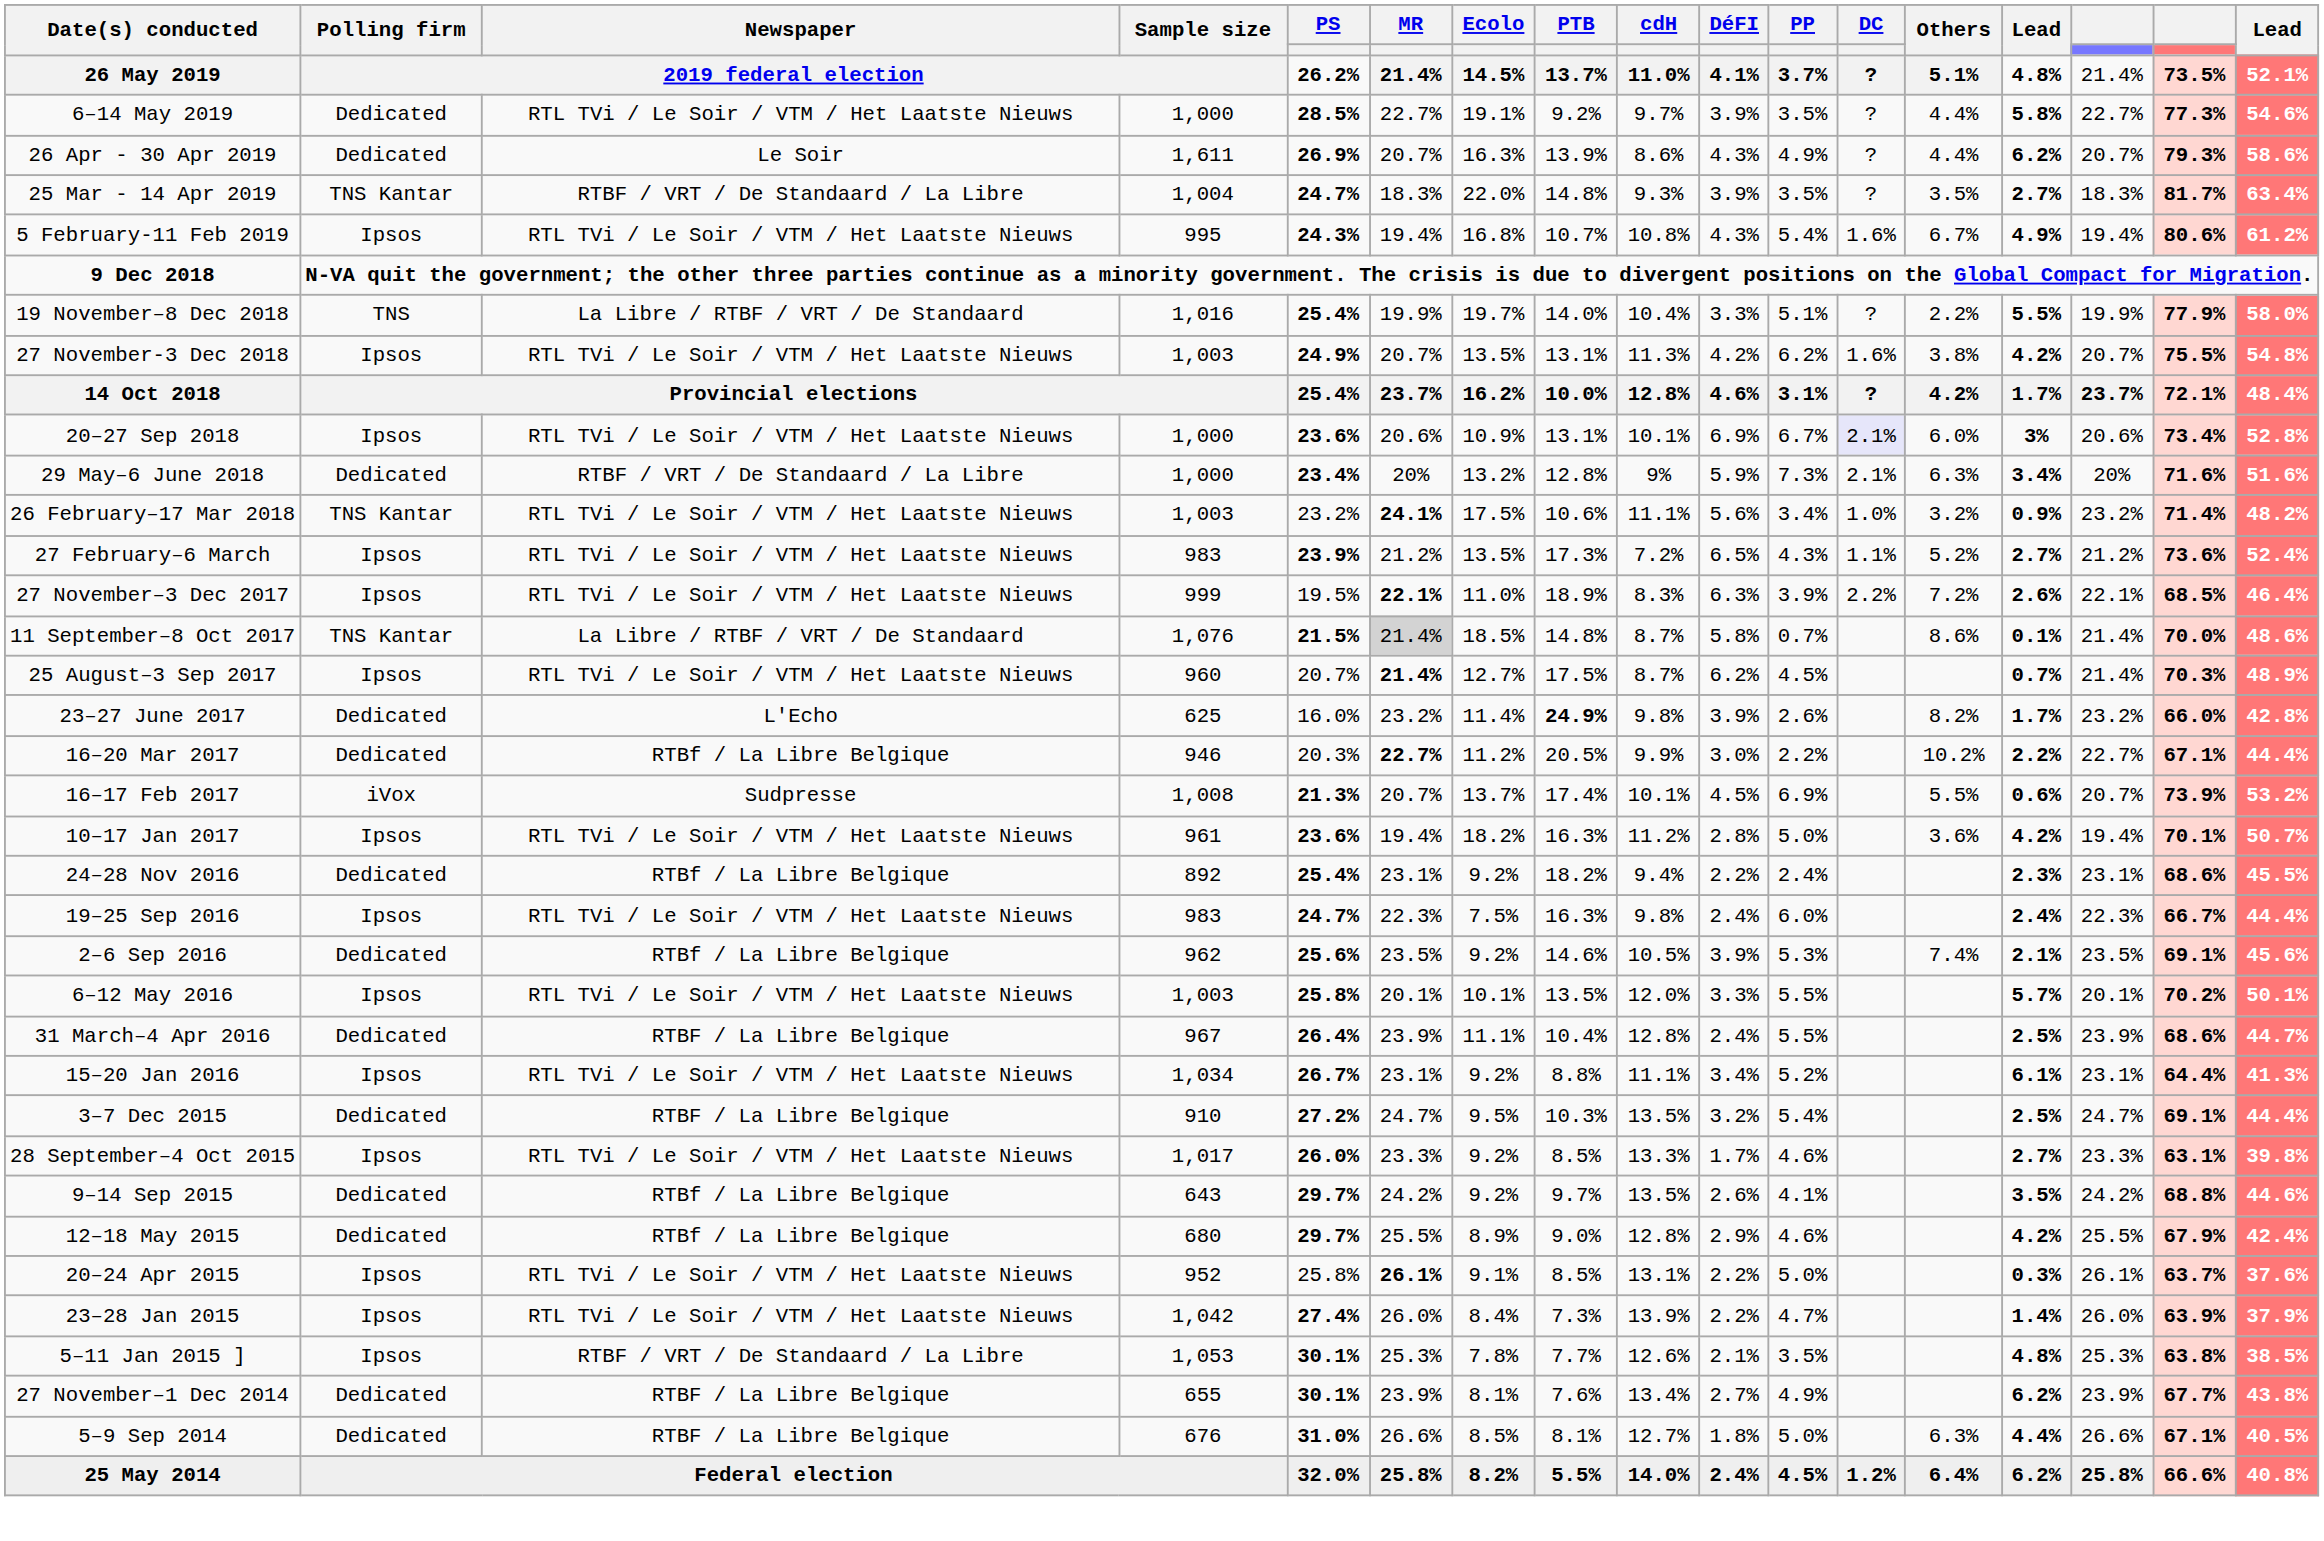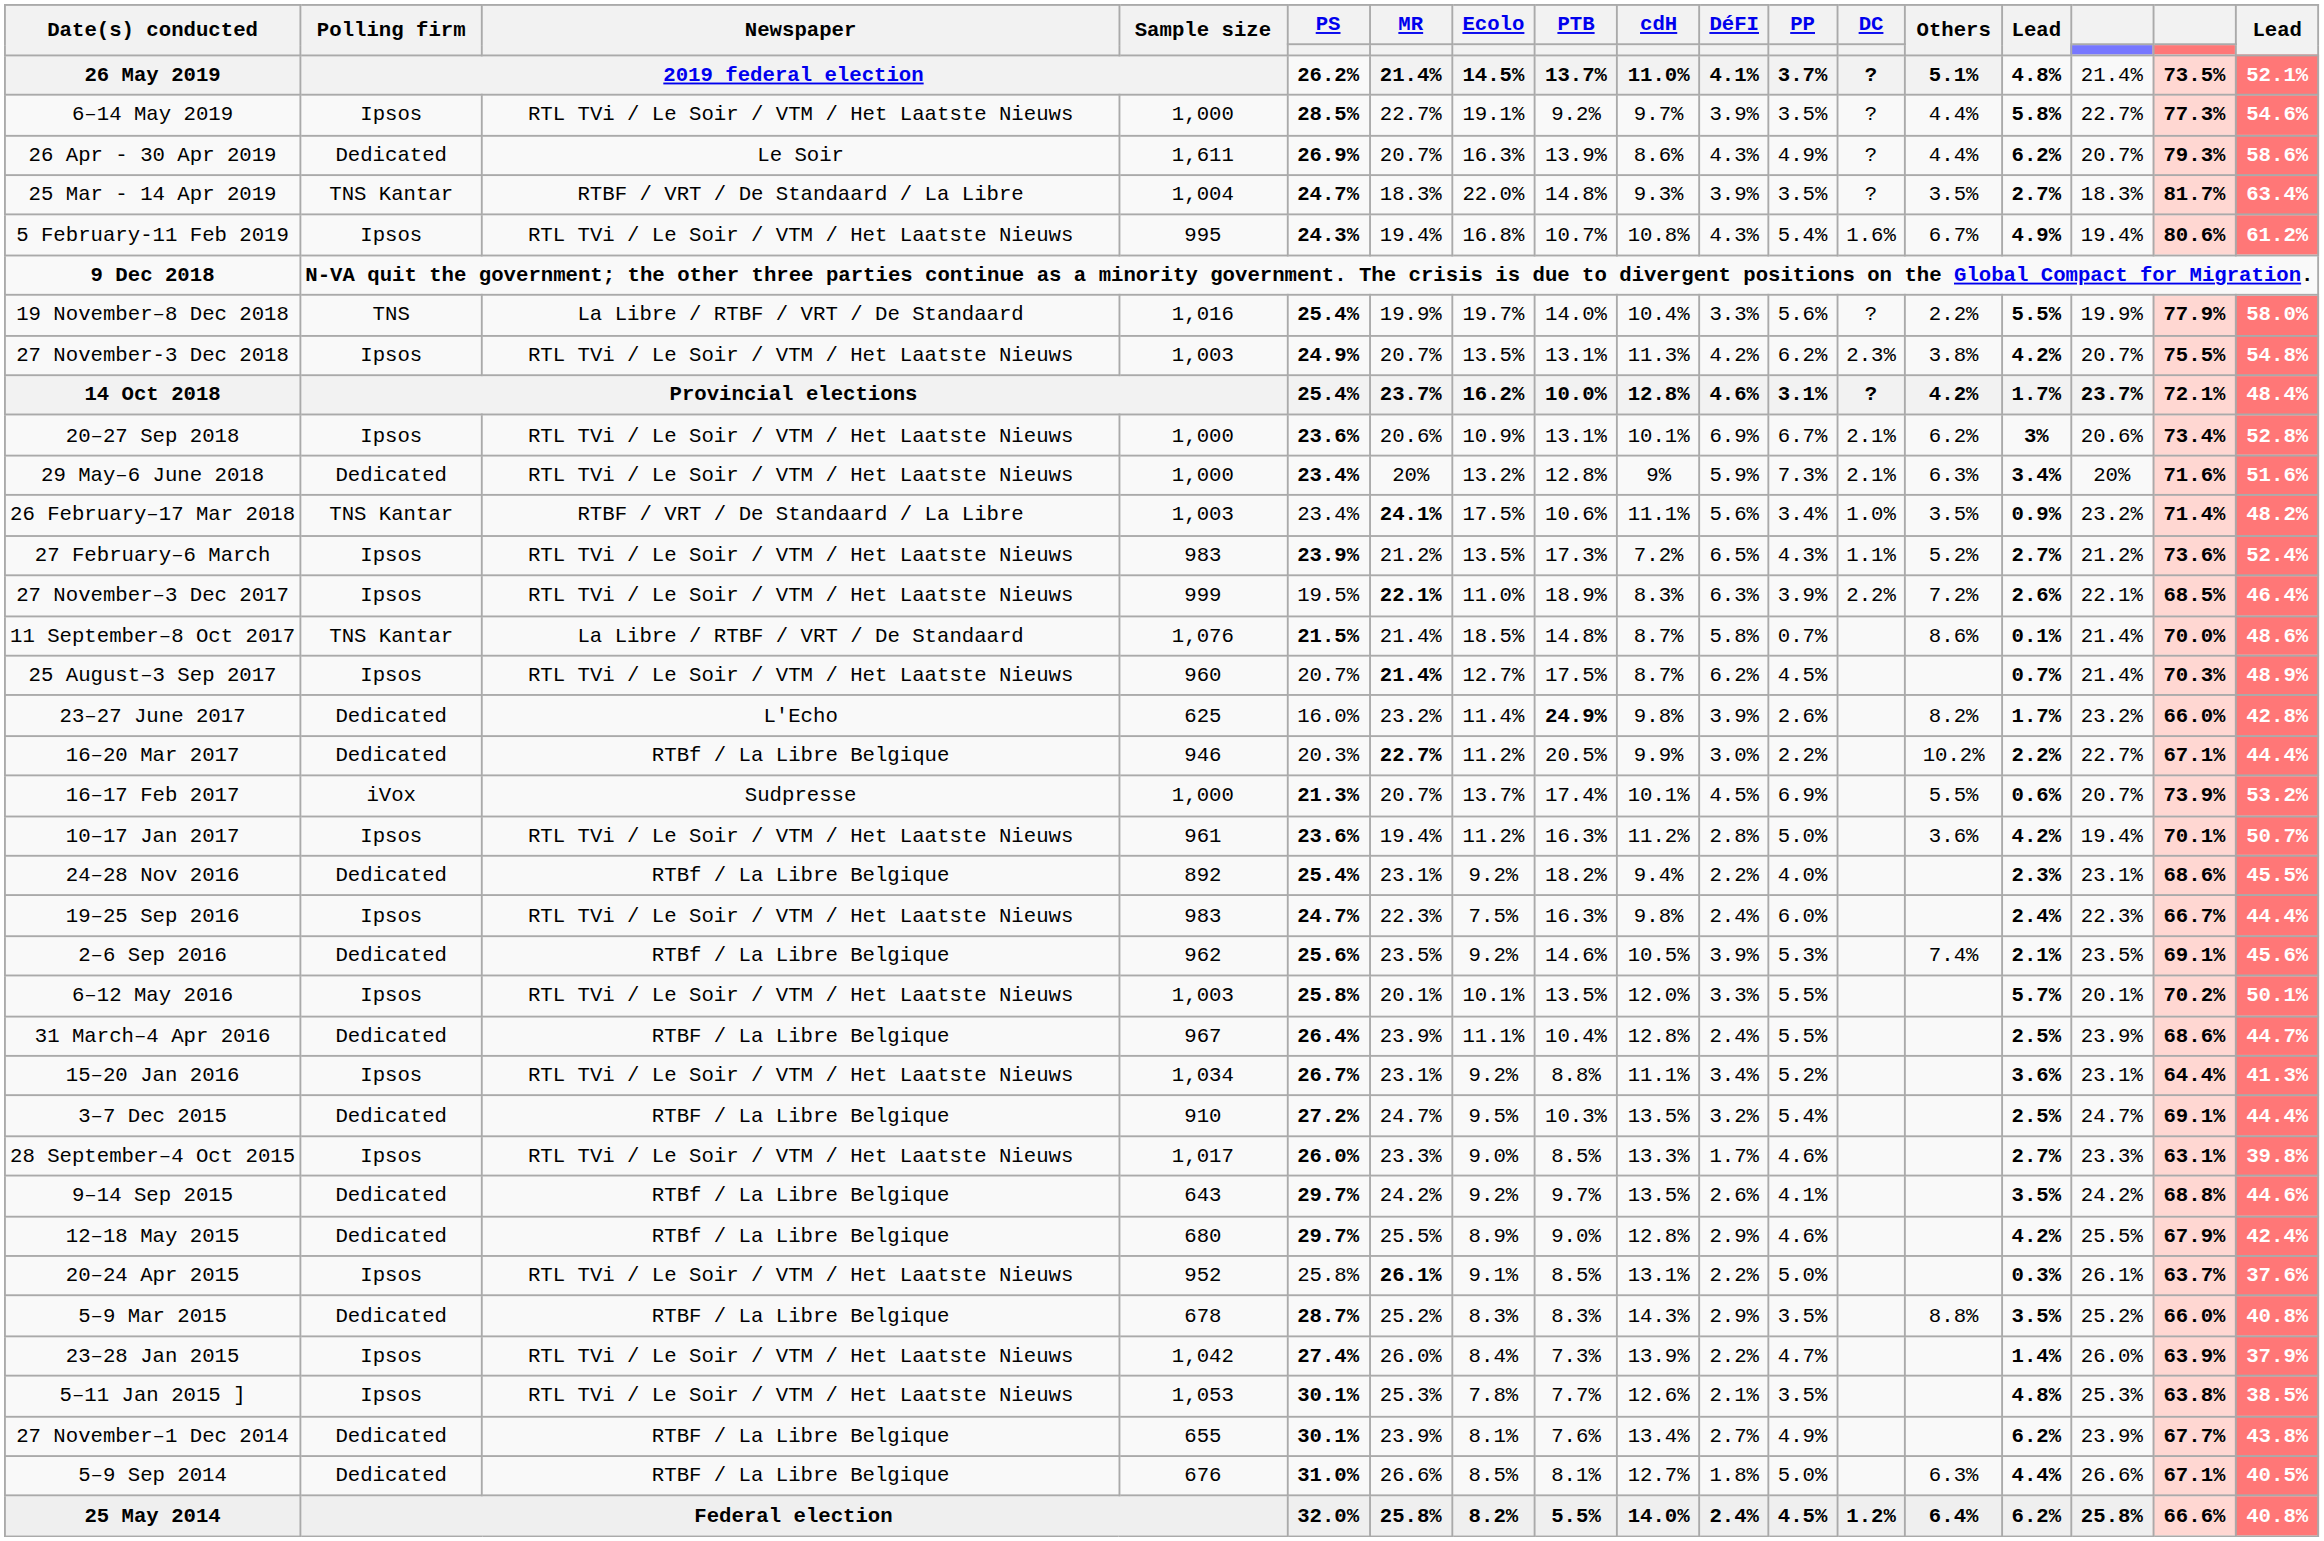(391, 115) Dedicated -> (391, 115) Ipsos
(1803, 315) 5.1% -> (1803, 315) 5.6%
(1871, 355) 1.6% -> (1871, 355) 2.3%
(1871, 435) lavender background -> (1871, 435) no background
(1954, 435) 6.0% -> (1954, 435) 6.2%
(801, 475) RTBF / VRT / De Standaard / La Libre -> (801, 475) RTL TVi / Le Soir / VTM / Het Laatste Nieuws
(801, 515) RTL TVi / Le Soir / VTM / Het Laatste Nieuws -> (801, 515) RTBF / VRT / De Standaard / La Libre
(1328, 515) 23.2% -> (1328, 515) 23.4%
(1954, 515) 3.2% -> (1954, 515) 3.5%
(1411, 636) lightgrey background -> (1411, 636) no background
(1203, 796) 1,008 -> (1203, 796) 1,000
(1493, 836) 18.2% -> (1493, 836) 11.2%
(1803, 876) 2.4% -> (1803, 876) 4.0%
(2036, 1076) 6.1% -> (2036, 1076) 3.6%
(1493, 1156) 9.2% -> (1493, 1156) 9.0%
+ row: (153, 1316)
(801, 1356) RTBF / VRT / De Standaard / La Libre -> (801, 1396) RTL TVi / Le Soir / VTM / Het Laatste Nieuws
